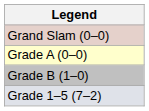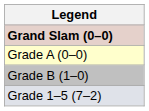(58, 35) normal -> (60, 35) bold
